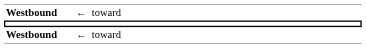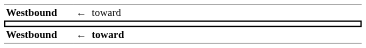(101, 35) normal -> (103, 35) bold
